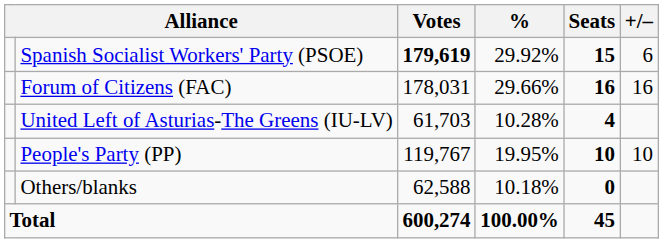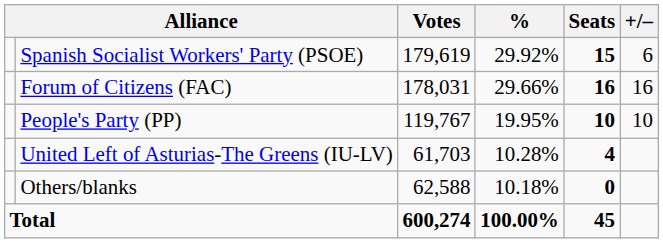(437, 54) bold -> (437, 54) normal
rows swapped: (101, 154) <-> (207, 120)
